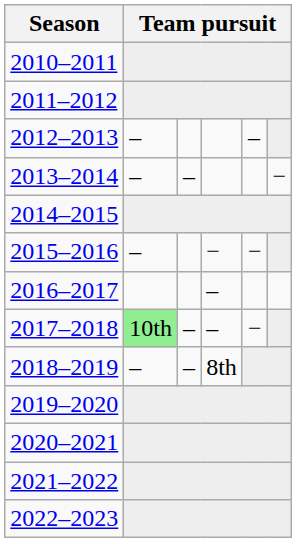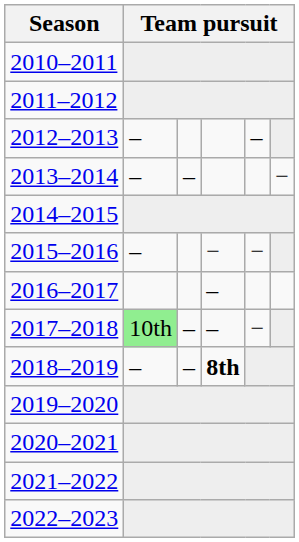(221, 366) normal -> (223, 366) bold
